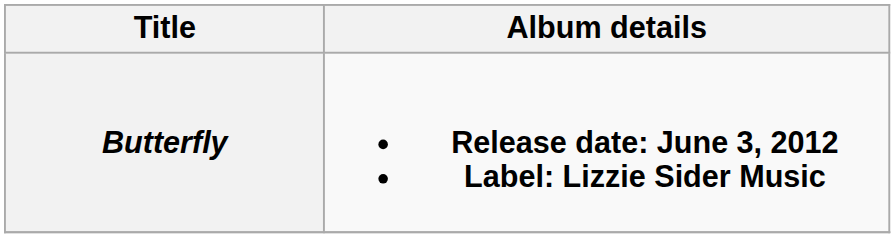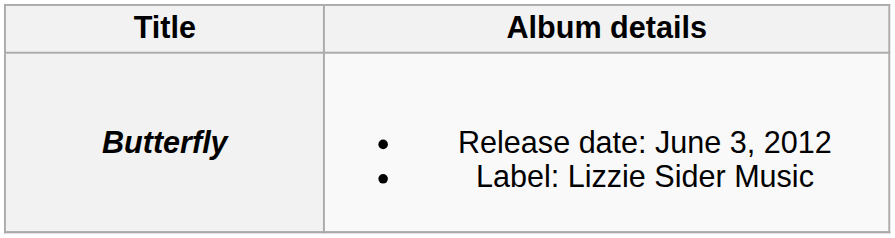(607, 160) bold -> (607, 160) normal
